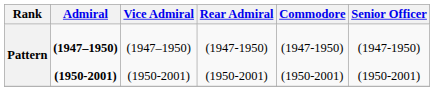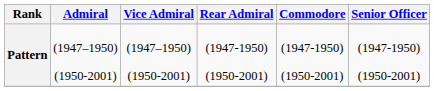(85, 62) bold -> (85, 62) normal
